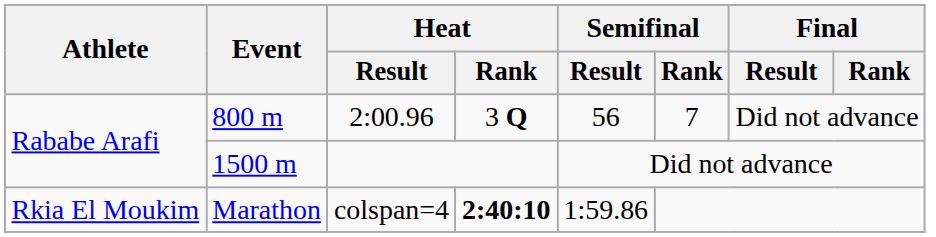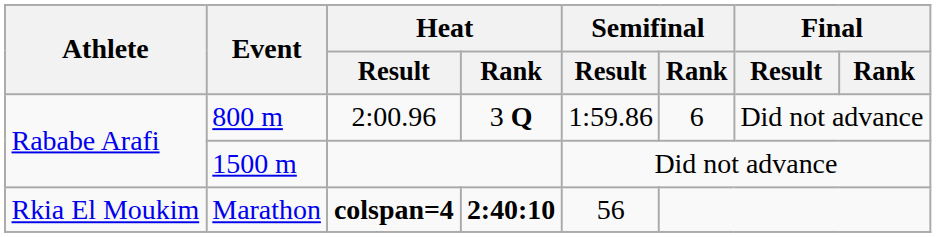(606, 117) 56 -> (611, 117) 1:59.86
(692, 117) 7 -> (697, 117) 6
(391, 209) normal -> (394, 209) bold
(606, 209) 1:59.86 -> (611, 209) 56
